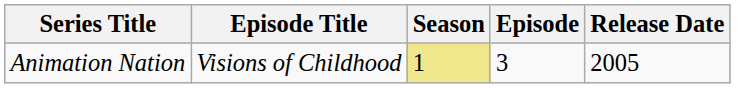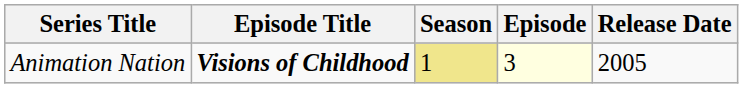(299, 62) normal -> (303, 62) bold
(502, 62) no background -> (509, 62) lightyellow background
